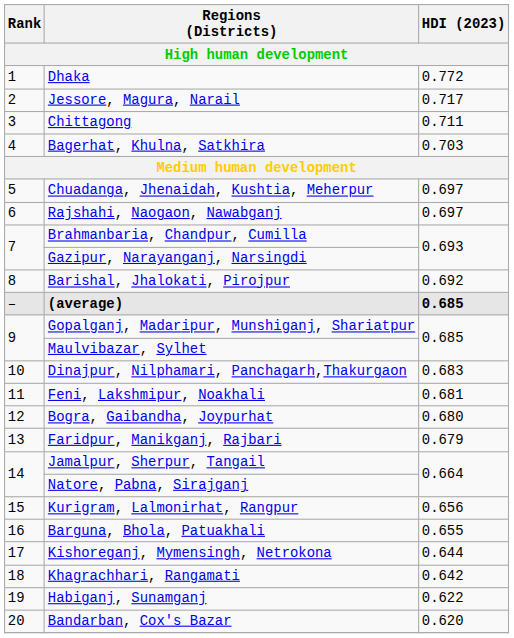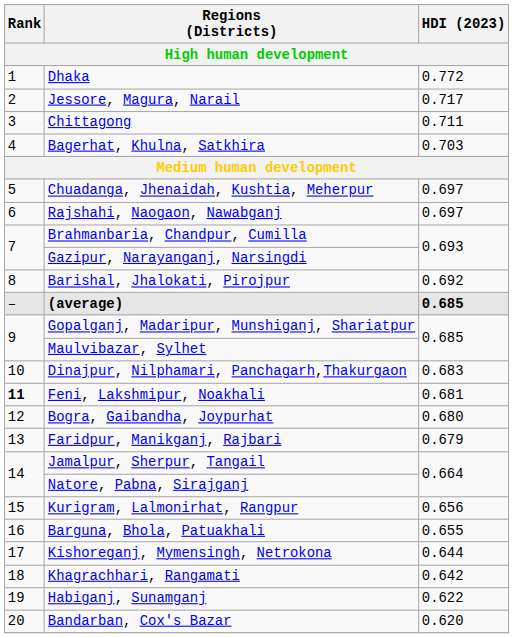(16, 395) normal -> (16, 395) bold
